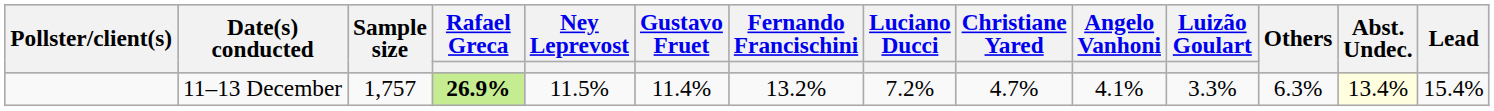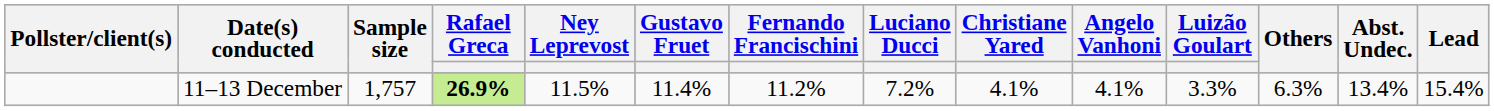(796, 89) 13.2% -> (796, 89) 11.2%
(1014, 89) 4.7% -> (1014, 89) 4.1%
(1378, 89) lightyellow background -> (1378, 89) no background
